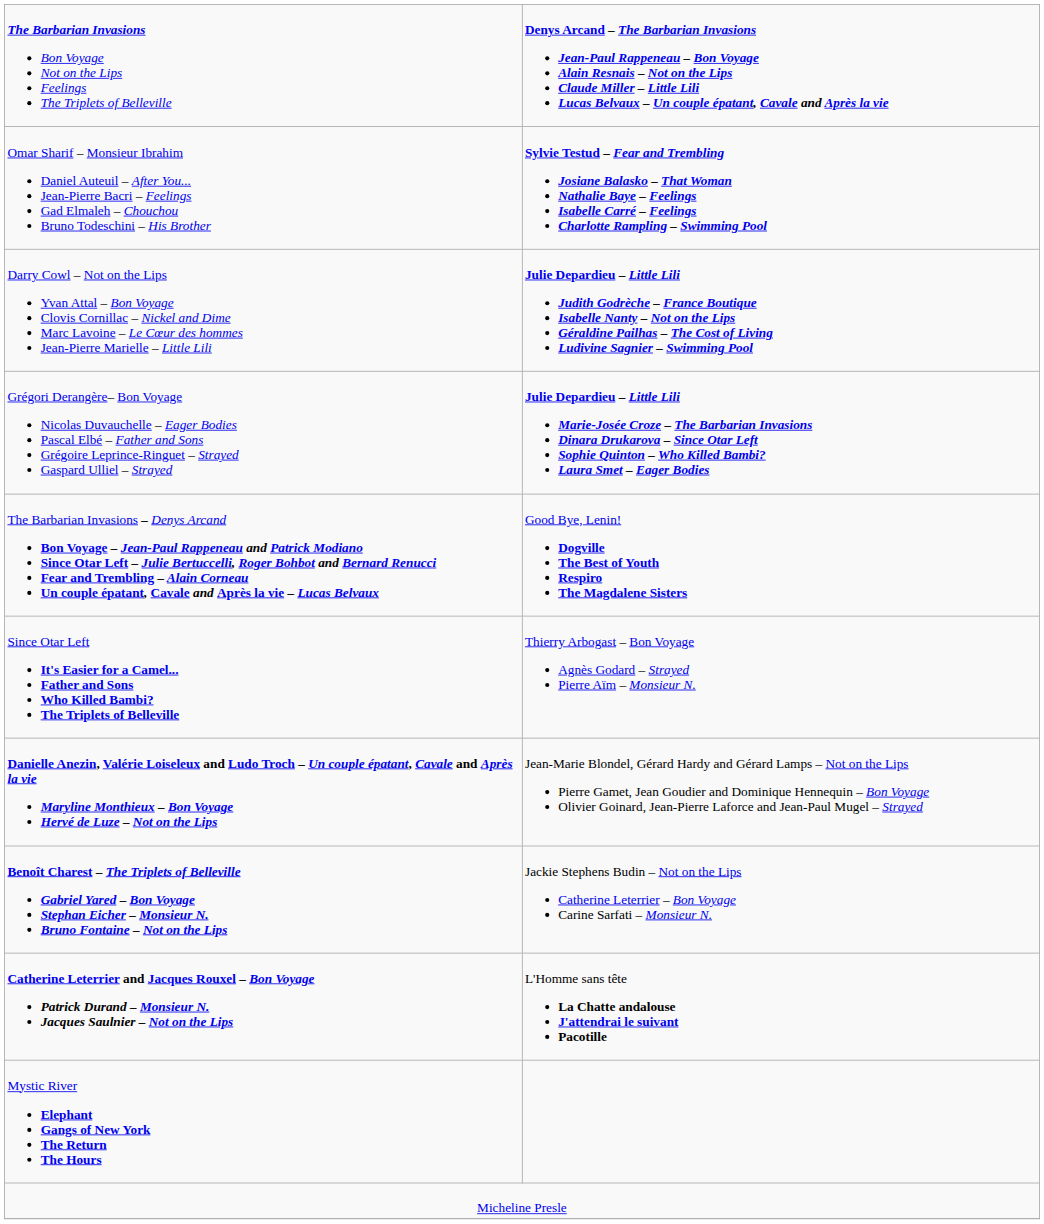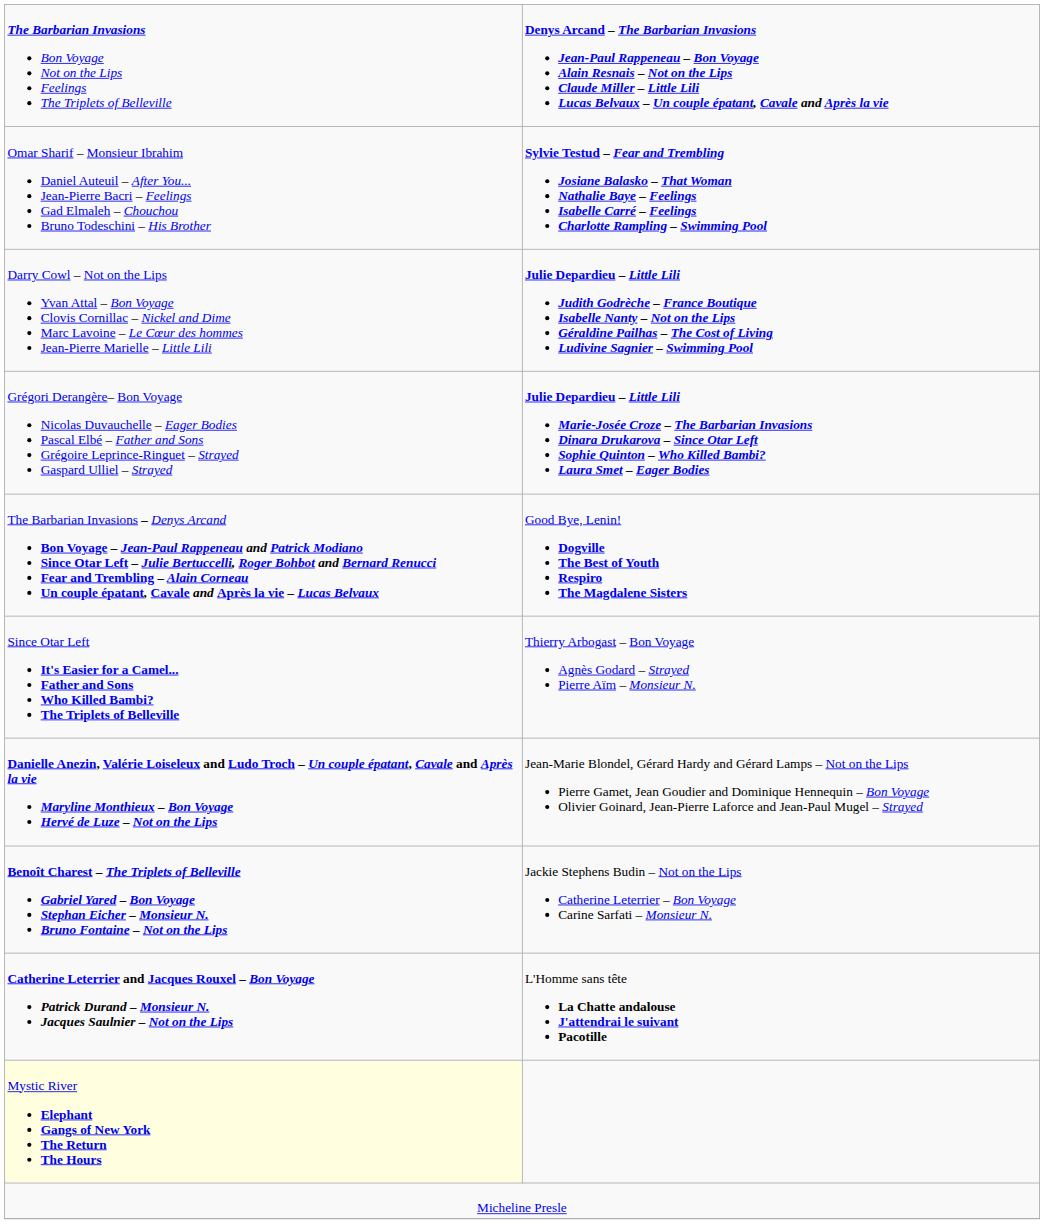(263, 1122) no background -> (263, 1122) lightyellow background
